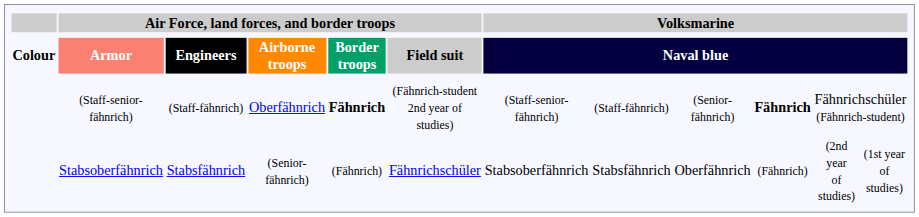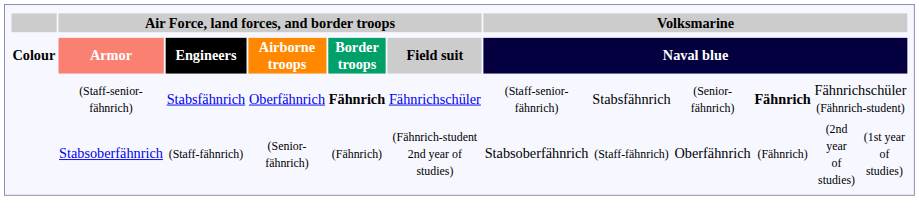(206, 108) (Staff-fähnrich) -> (206, 98) Stabsfähnrich
(435, 108) (Fähnrich-student 2nd year of studies) -> (435, 98) Fähnrichschüler
(632, 108) (Staff-fähnrich) -> (632, 98) Stabsfähnrich
(206, 170) Stabsfähnrich -> (206, 154) (Staff-fähnrich)
(435, 170) Fähnrichschüler -> (435, 154) (Fähnrich-student 2nd year of studies)
(632, 170) Stabsfähnrich -> (632, 154) (Staff-fähnrich)
